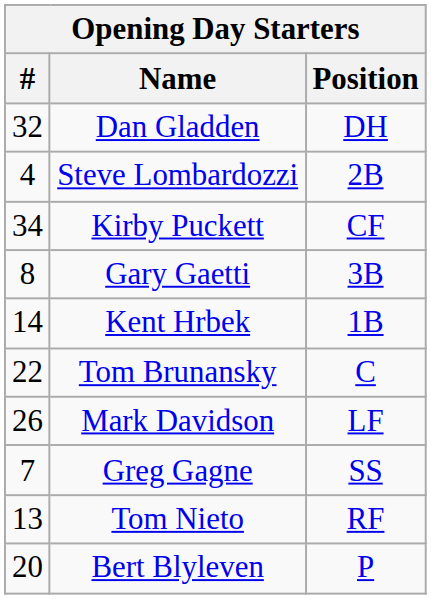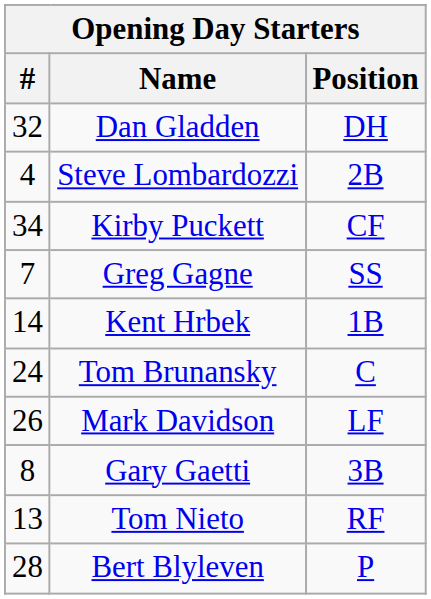rows swapped: (178, 273) <-> (178, 469)
(28, 371) 22 -> (28, 371) 24
(28, 567) 20 -> (28, 567) 28
